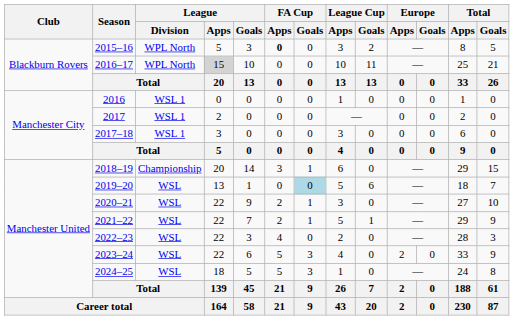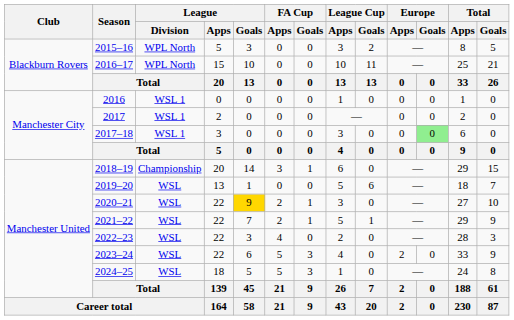(279, 47) bold -> (279, 47) normal
(219, 64) lightgrey background -> (219, 64) no background
(432, 133) no background -> (432, 133) lightgreen background
(310, 185) lightblue background -> (310, 185) no background
(249, 202) no background -> (249, 202) gold background
